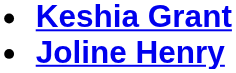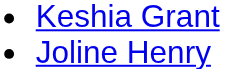(94, 35) bold -> (88, 35) normal
